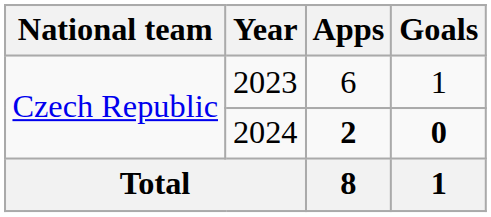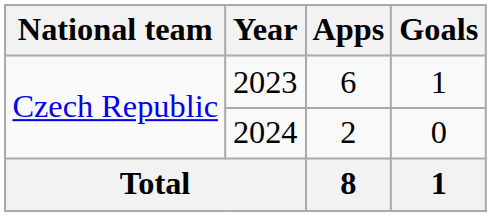(348, 132) bold -> (348, 132) normal
(439, 132) bold -> (439, 132) normal
